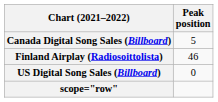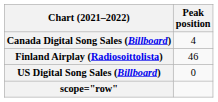(193, 40) 5 -> (193, 40) 4
